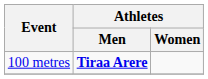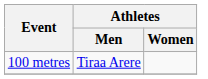(112, 63) bold -> (109, 63) normal
